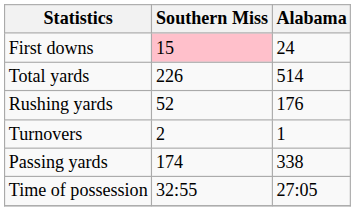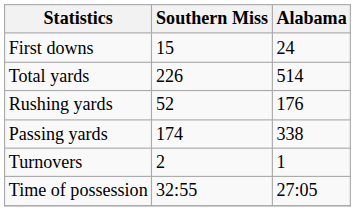(165, 47) pink background -> (165, 47) no background
rows swapped: (58, 162) <-> (46, 133)
